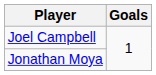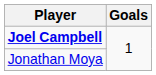(52, 37) normal -> (55, 37) bold
